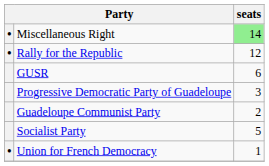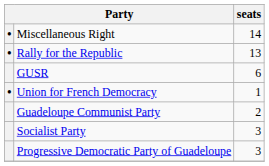(255, 34) lightgreen background -> (255, 34) no background
(255, 53) 12 -> (255, 53) 13
rows swapped: (124, 92) <-> (87, 151)
(258, 131) 5 -> (258, 131) 3
